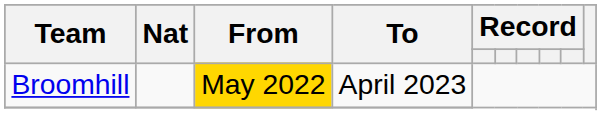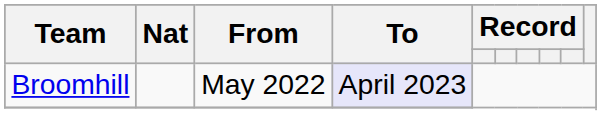(263, 84) gold background -> (263, 84) no background
(402, 84) no background -> (402, 84) lavender background
